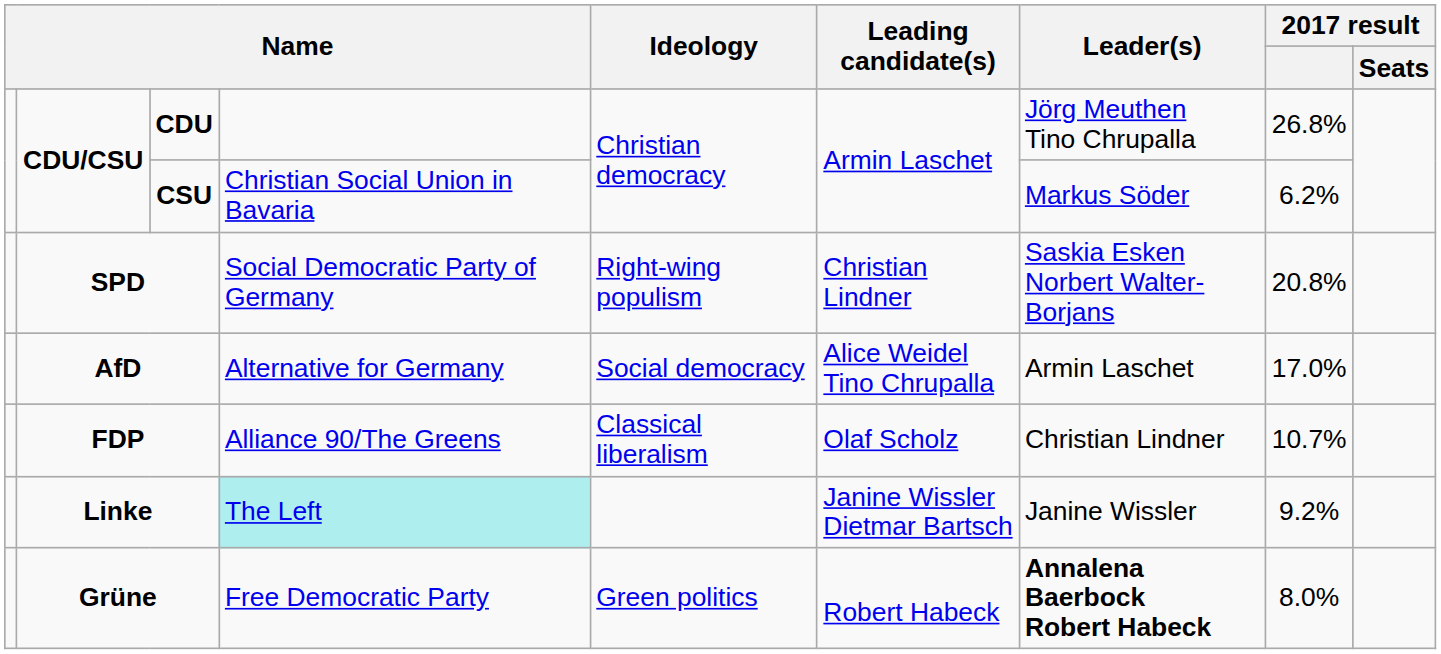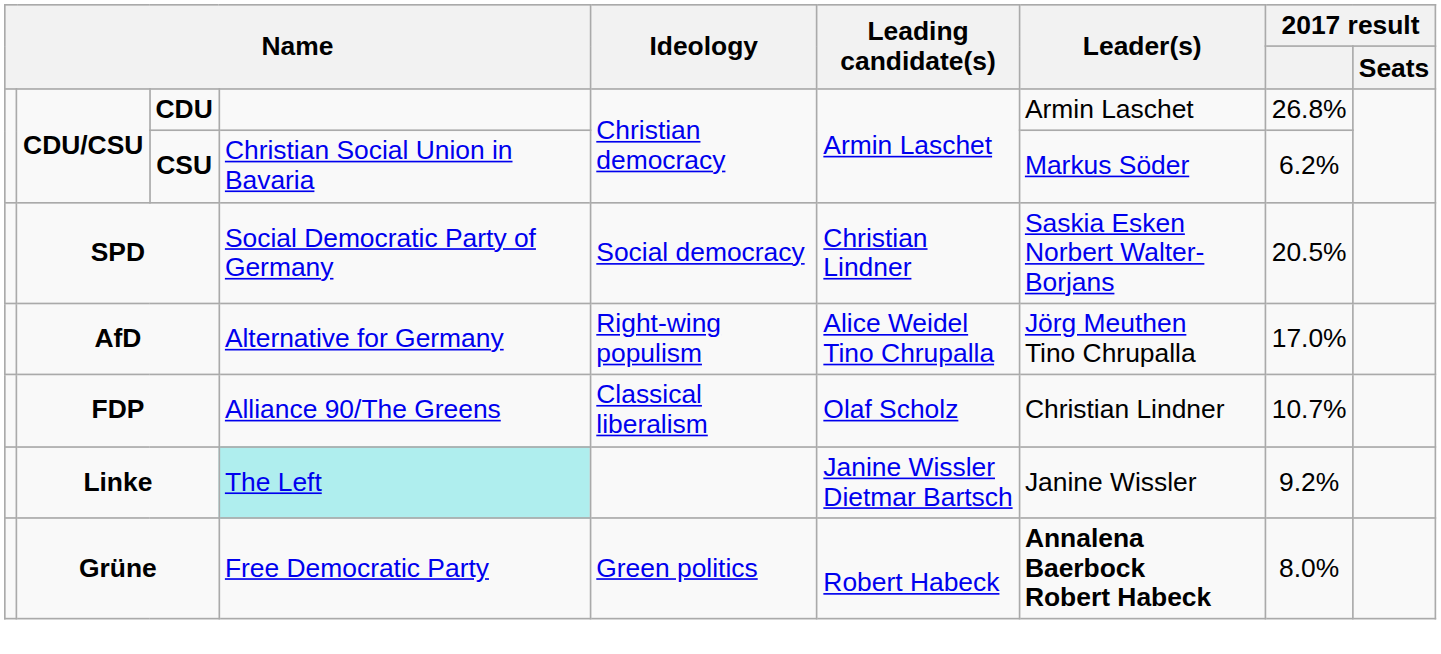(1110, 124) Jörg Meuthen Tino Chrupalla -> (1109, 109) Armin Laschet
(659, 282) Right-wing populism -> (700, 252) Social democracy
(1309, 282) 20.8% -> (1309, 252) 20.5%
(700, 368) Social democracy -> (659, 338) Right-wing populism
(1109, 368) Armin Laschet -> (1110, 338) Jörg Meuthen Tino Chrupalla
